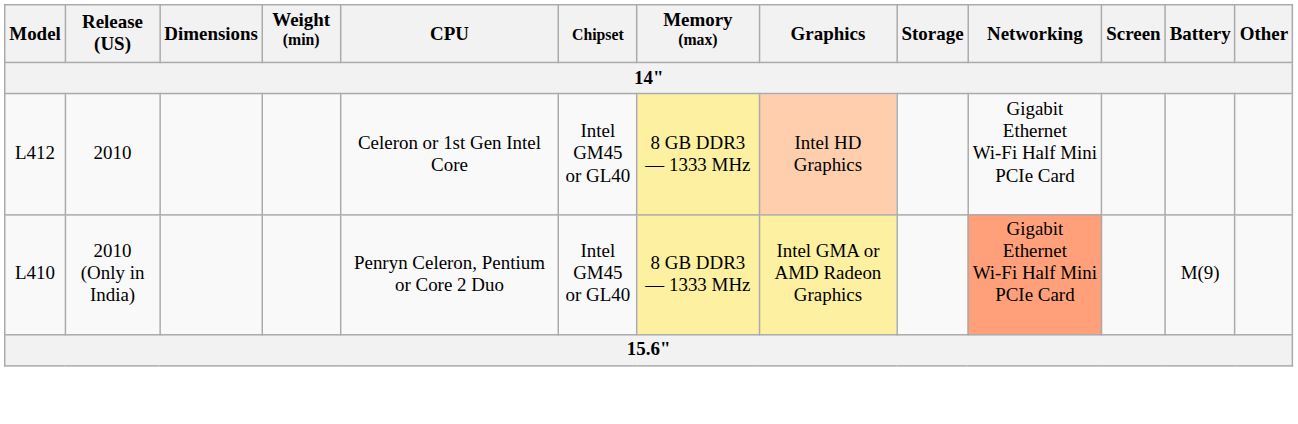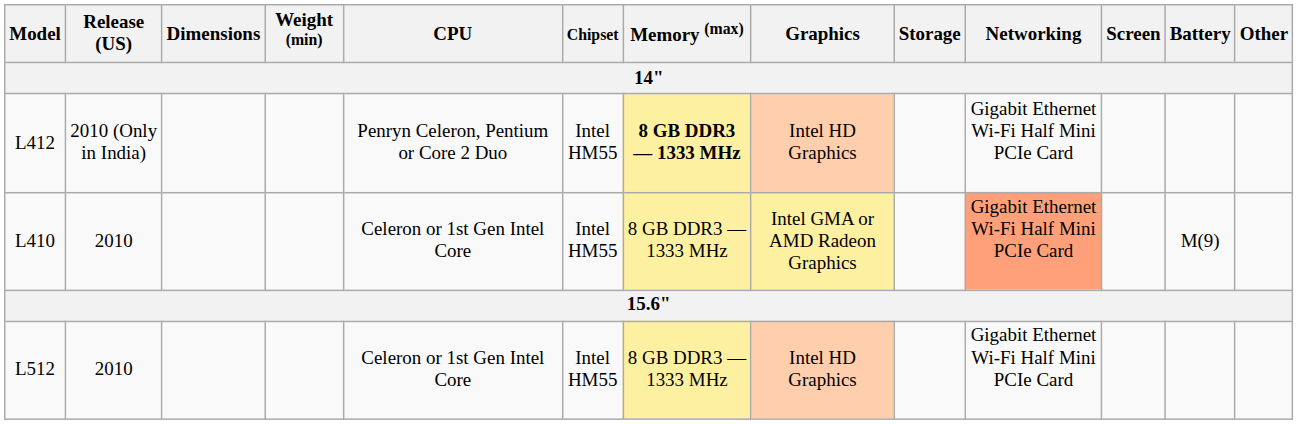(113, 153) 2010 -> (114, 142) 2010 (Only in India)
(449, 153) Celeron or 1st Gen Intel Core -> (453, 142) Penryn Celeron, Pentium or Core 2 Duo
(598, 153) Intel GM45 or GL40 -> (593, 142) Intel HM55
(698, 153) normal -> (687, 142) bold
(113, 273) 2010 (Only in India) -> (114, 240) 2010
(449, 273) Penryn Celeron, Pentium or Core 2 Duo -> (453, 240) Celeron or 1st Gen Intel Core
(598, 273) Intel GM45 or GL40 -> (593, 240) Intel HM55
+ row: (35, 369)
